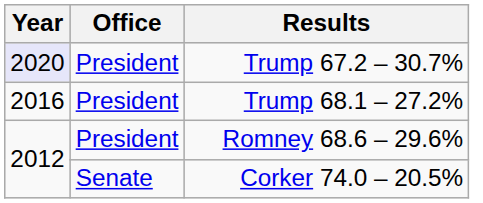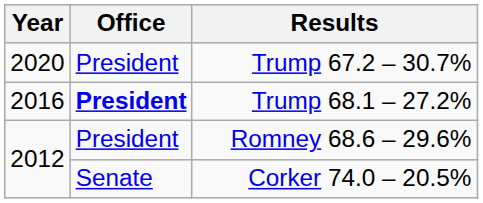(37, 62) lavender background -> (37, 62) no background
(127, 100) normal -> (131, 100) bold
